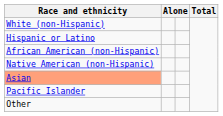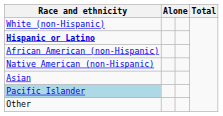(51, 38) normal -> (51, 38) bold
(19, 78) lightsalmon background -> (19, 78) no background
(46, 91) no background -> (46, 91) lightblue background
